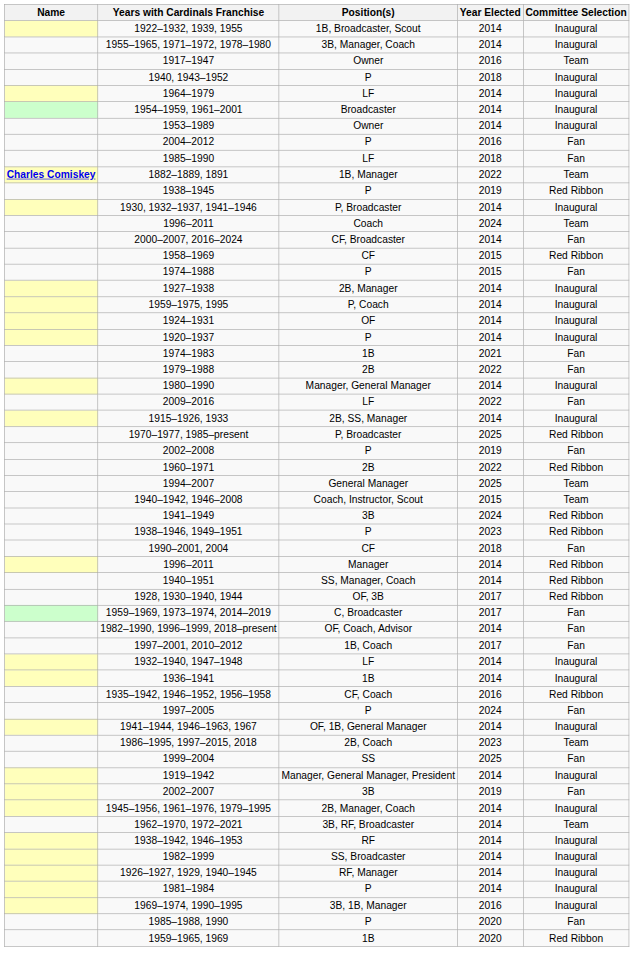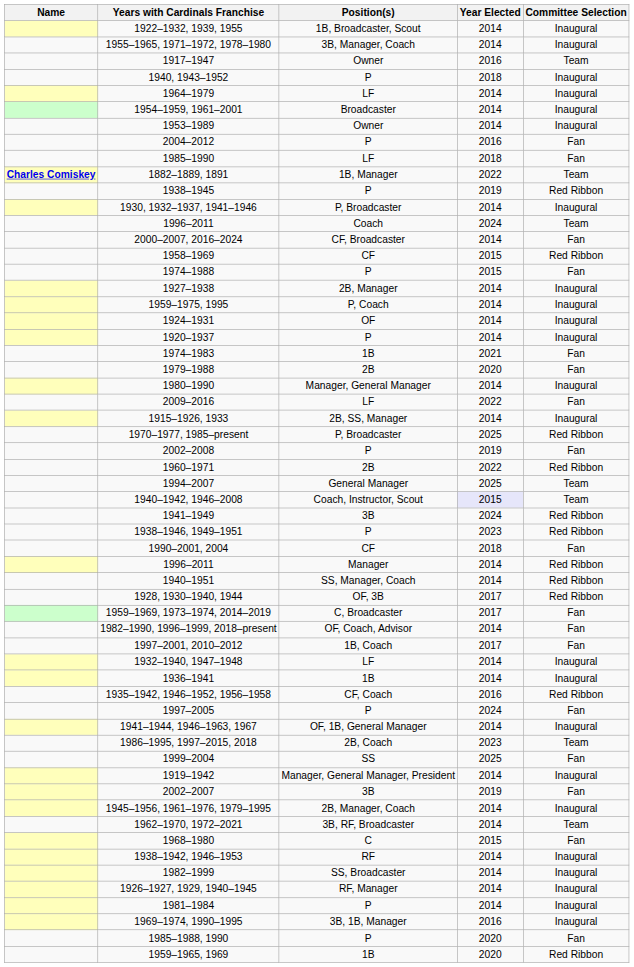(490, 369) 2022 -> (490, 369) 2020
(490, 499) no background -> (490, 499) lavender background
+ row: (188, 840)
